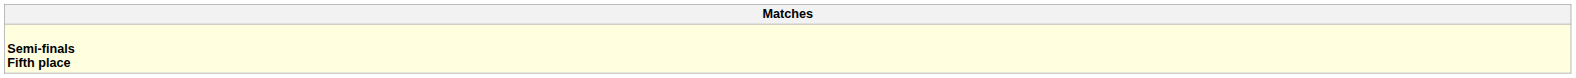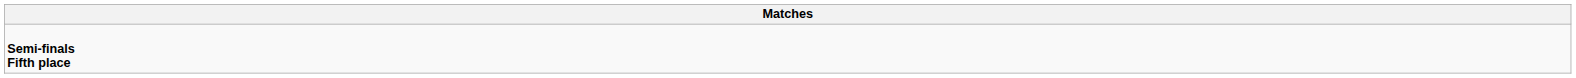(41, 55) lightyellow background -> (41, 55) no background
